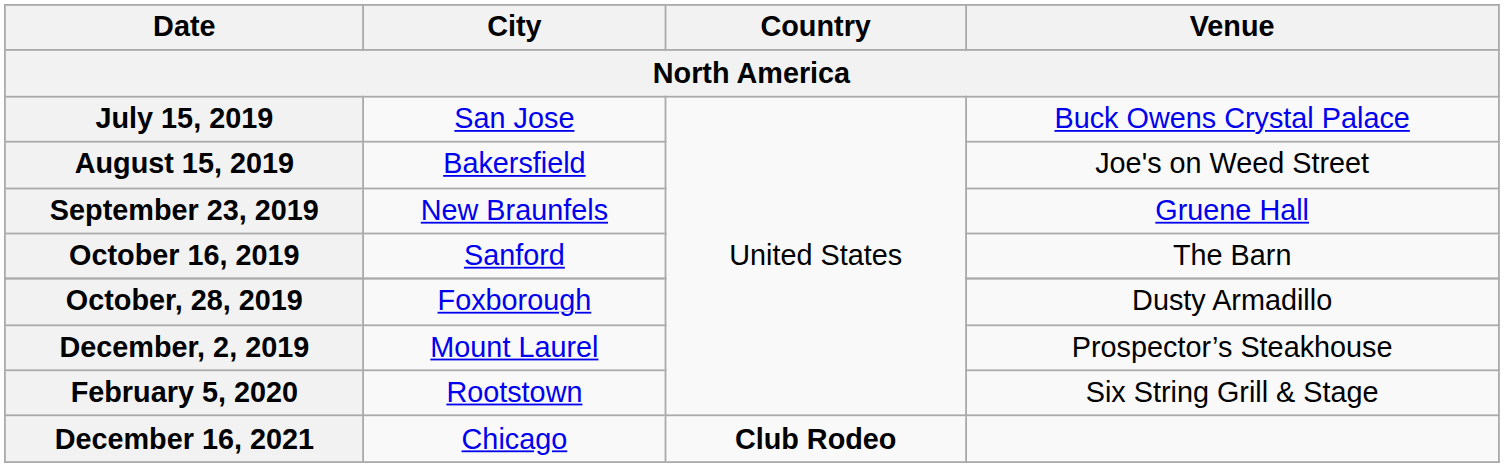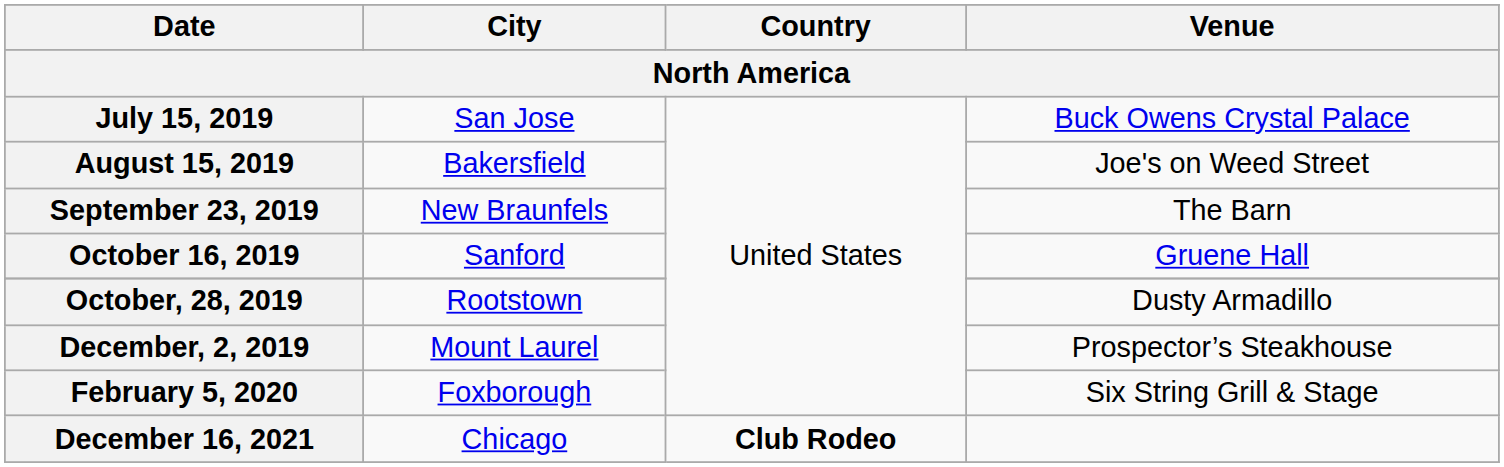(1232, 210) Gruene Hall -> (1232, 210) The Barn
(1232, 255) The Barn -> (1232, 255) Gruene Hall
(514, 301) Foxborough -> (514, 301) Rootstown
(514, 392) Rootstown -> (514, 392) Foxborough
